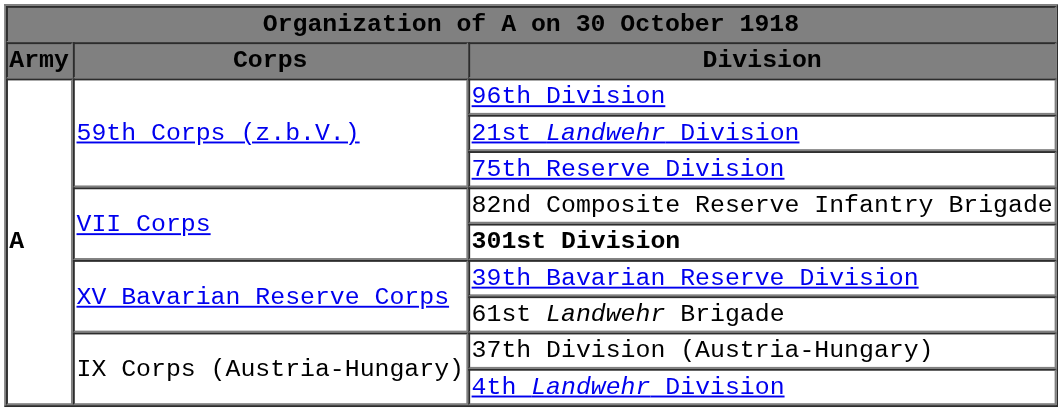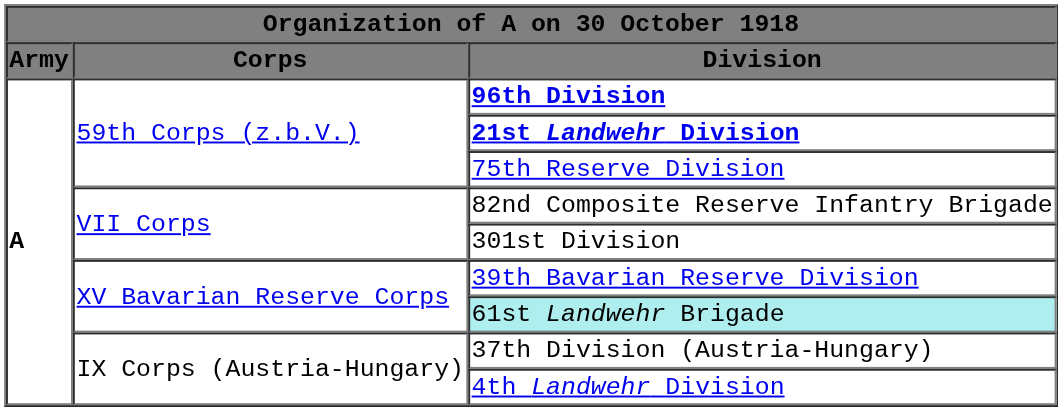(568, 97) normal -> (568, 97) bold
(636, 133) normal -> (636, 133) bold
(576, 242) bold -> (576, 242) normal
(628, 314) no background -> (628, 314) paleturquoise background
